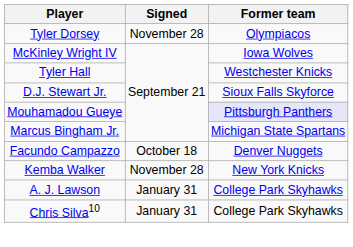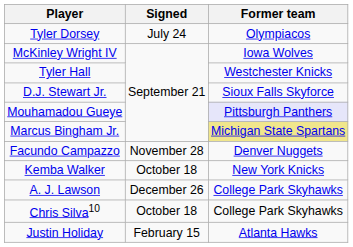(167, 33) November 28 -> (167, 33) July 24
(278, 131) no background -> (278, 131) khaki background
(167, 151) October 18 -> (167, 151) November 28
(167, 170) November 28 -> (167, 170) October 18
(167, 190) January 31 -> (167, 190) December 26
(167, 211) January 31 -> (167, 211) October 18
+ row: (65, 232)
